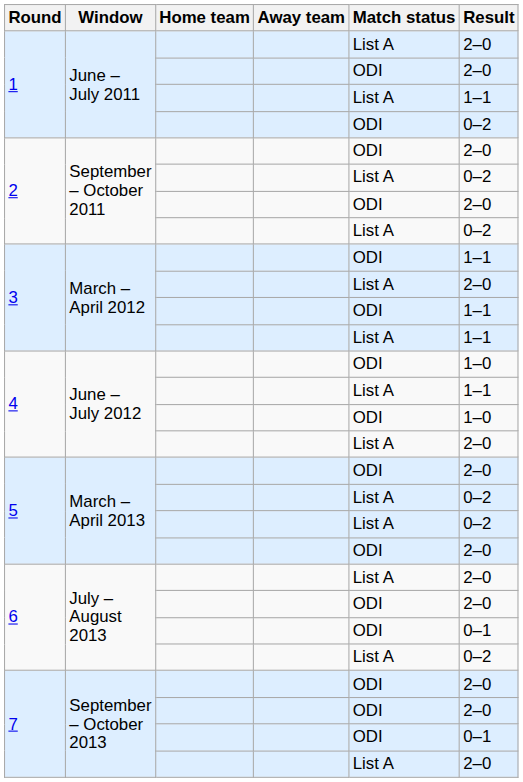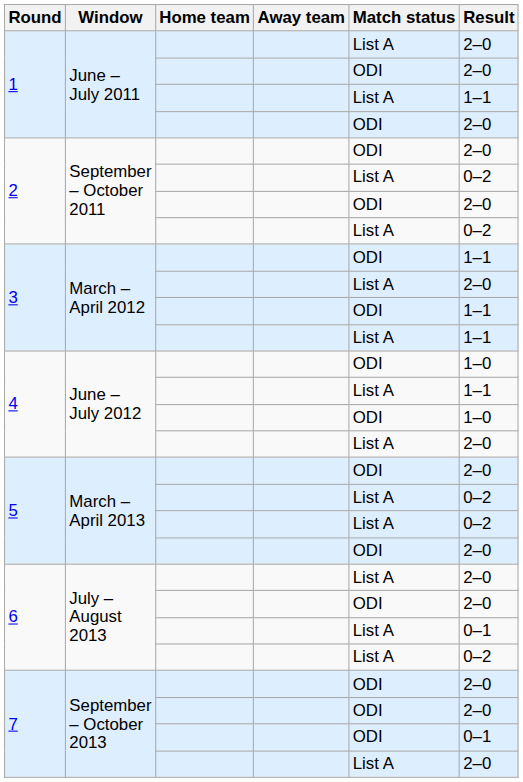(477, 124) 0–2 -> (477, 124) 2–0
(368, 630) ODI -> (373, 630) List A
